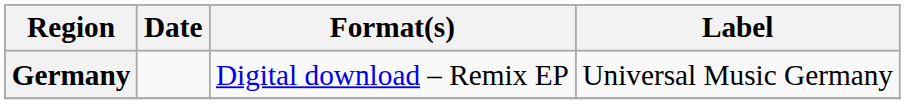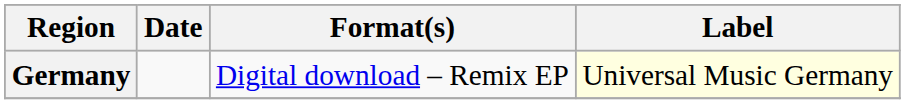(738, 74) no background -> (738, 74) lightyellow background
